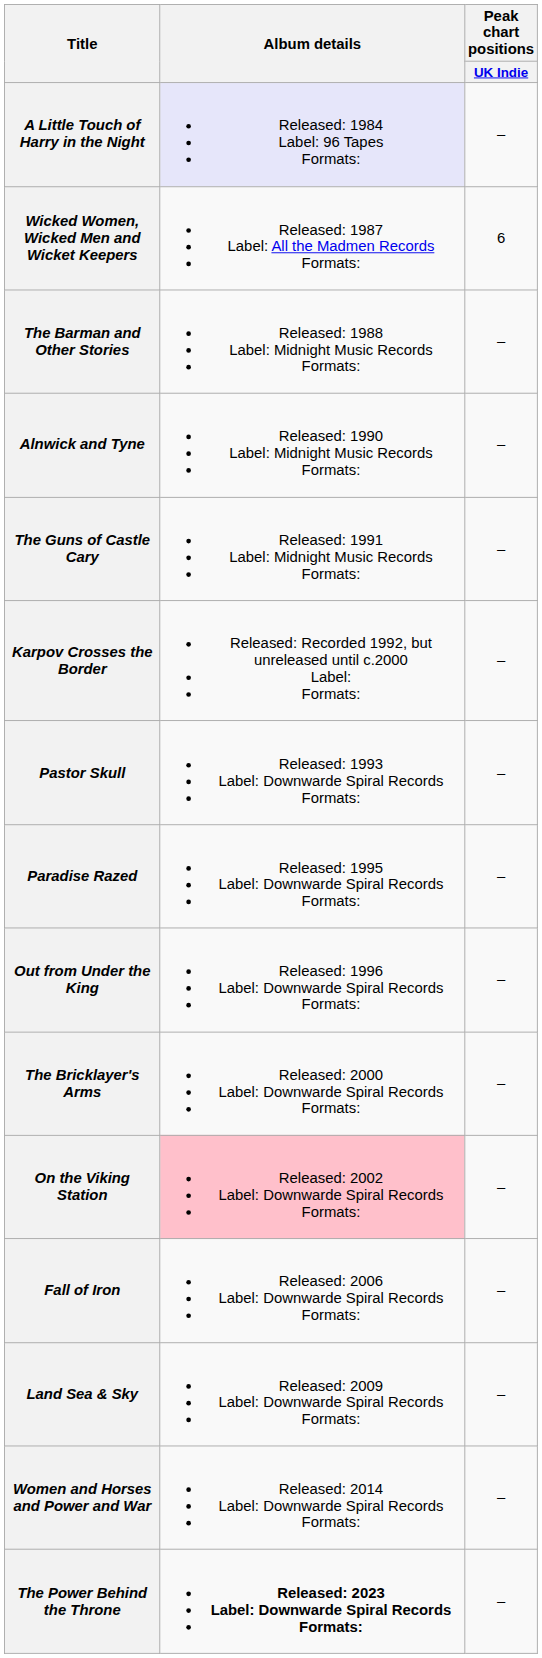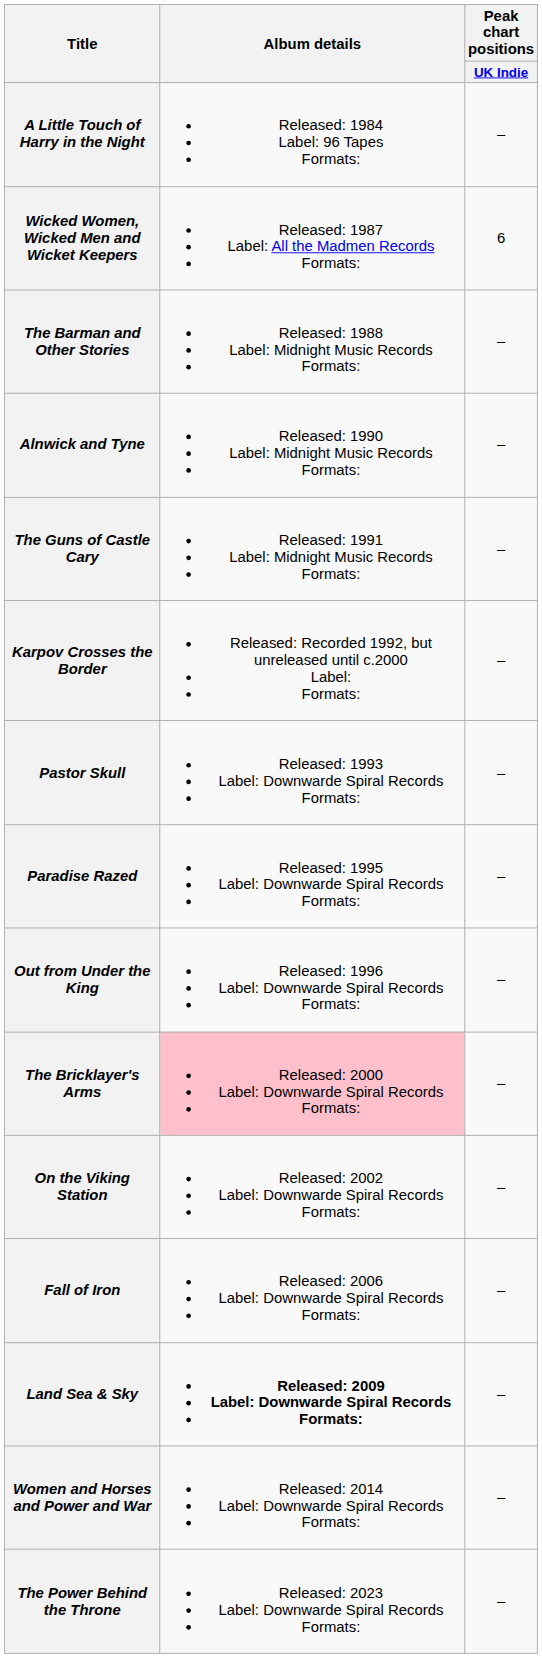(312, 143) lavender background -> (312, 143) no background
(312, 1092) no background -> (312, 1092) pink background
(312, 1195) pink background -> (312, 1195) no background
(312, 1403) normal -> (312, 1403) bold
(312, 1610) bold -> (312, 1610) normal
